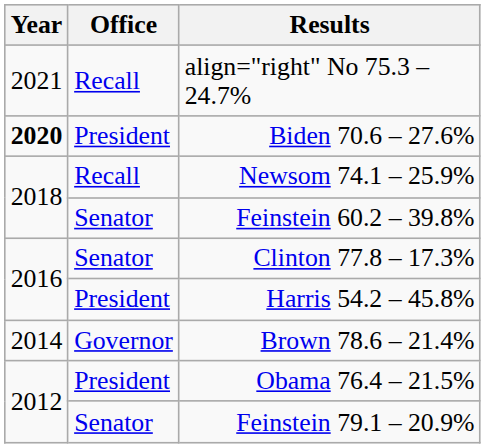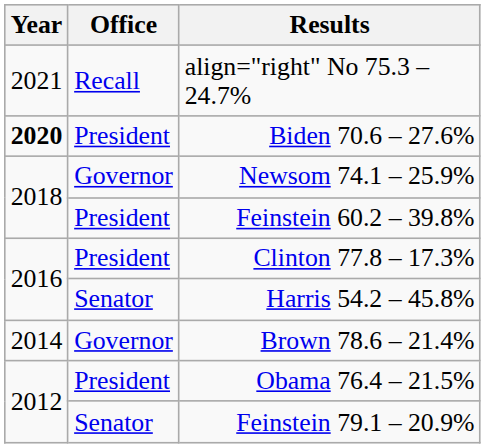(107, 176) Recall -> (123, 176) Governor
(113, 217) Senator -> (122, 217) President
(113, 258) Senator -> (122, 258) President
(122, 299) President -> (113, 299) Senator
